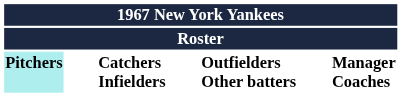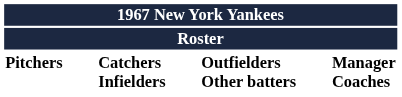(34, 62) paleturquoise background -> (34, 62) no background
